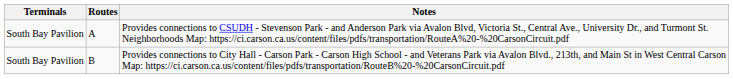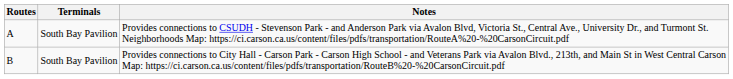columns swapped: (103, 12) <-> (45, 12)
